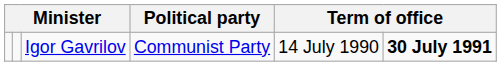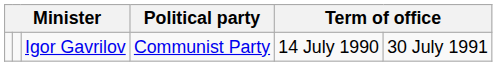(440, 46) bold -> (438, 46) normal
